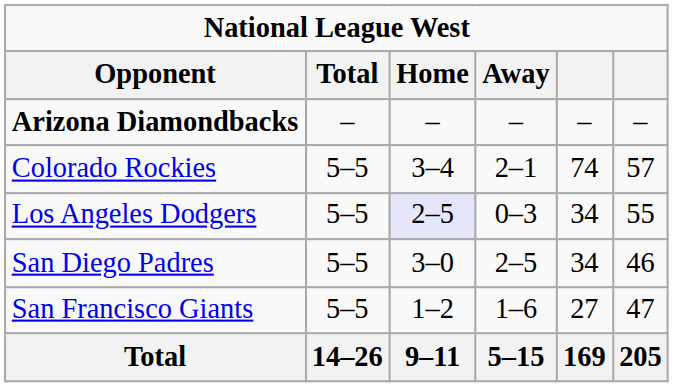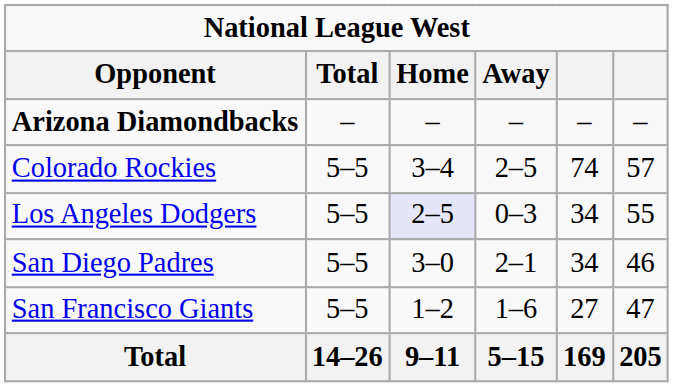(516, 168) 2–1 -> (516, 168) 2–5
(516, 262) 2–5 -> (516, 262) 2–1
